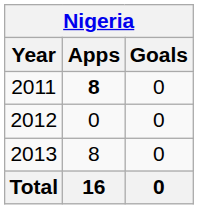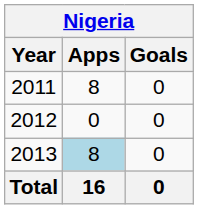(94, 87) bold -> (94, 87) normal
(94, 154) no background -> (94, 154) lightblue background
